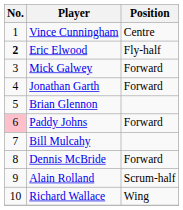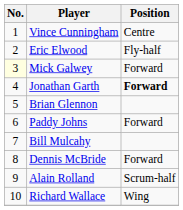(15, 50) bold -> (15, 50) normal
(15, 68) no background -> (15, 68) lightyellow background
(143, 86) normal -> (146, 86) bold
(15, 123) pink background -> (15, 123) no background
